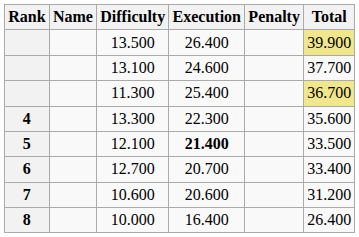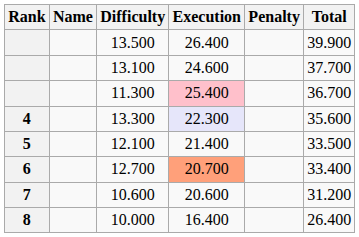(329, 42) khaki background -> (329, 42) no background
(207, 93) no background -> (207, 93) pink background
(329, 93) khaki background -> (329, 93) no background
(207, 118) no background -> (207, 118) lavender background
(207, 144) bold -> (207, 144) normal
(207, 169) no background -> (207, 169) lightsalmon background
